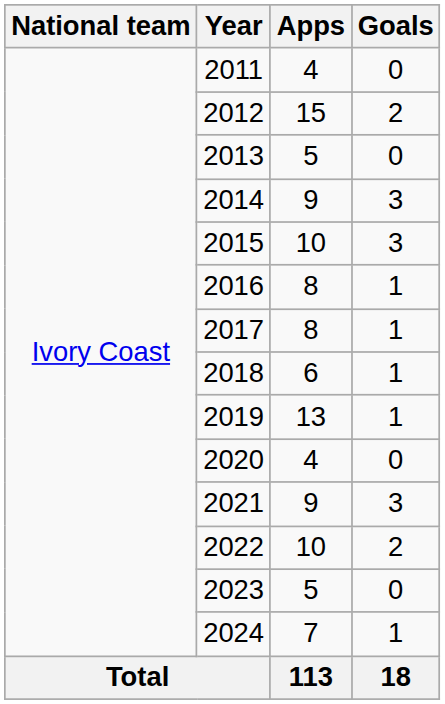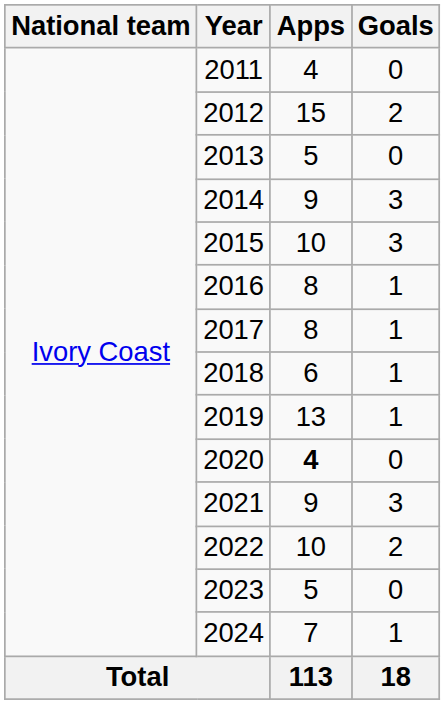(311, 460) normal -> (311, 460) bold
